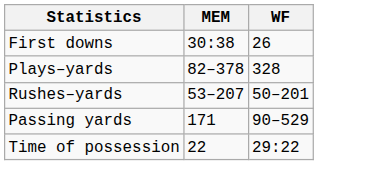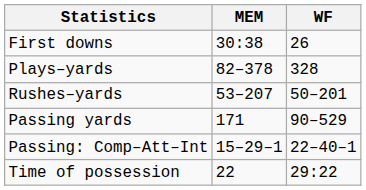+ row: (108, 147)
